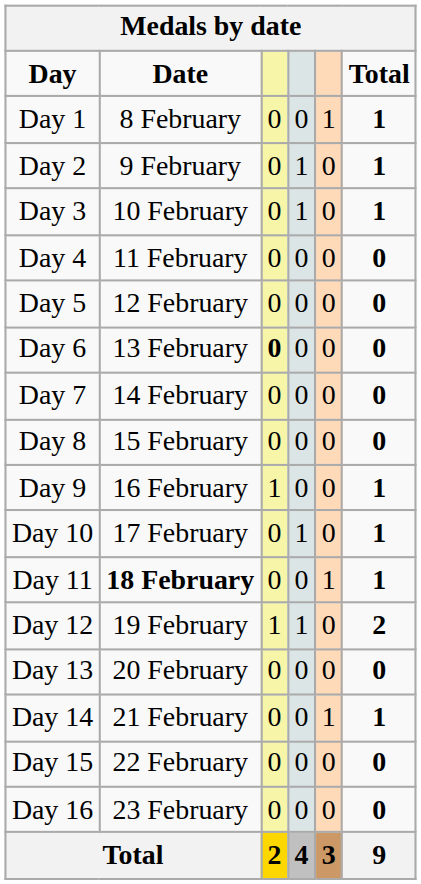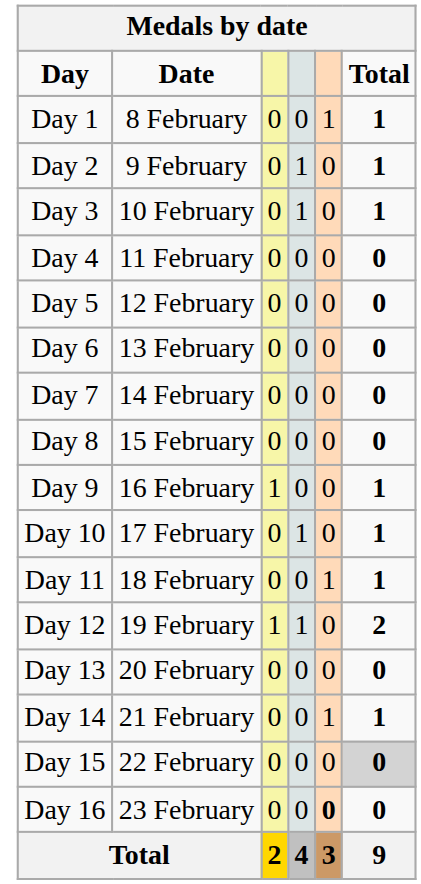(274, 349) bold -> (274, 349) normal
(180, 579) bold -> (186, 579) normal
(379, 763) no background -> (379, 763) lightgrey background
(329, 809) normal -> (329, 809) bold
